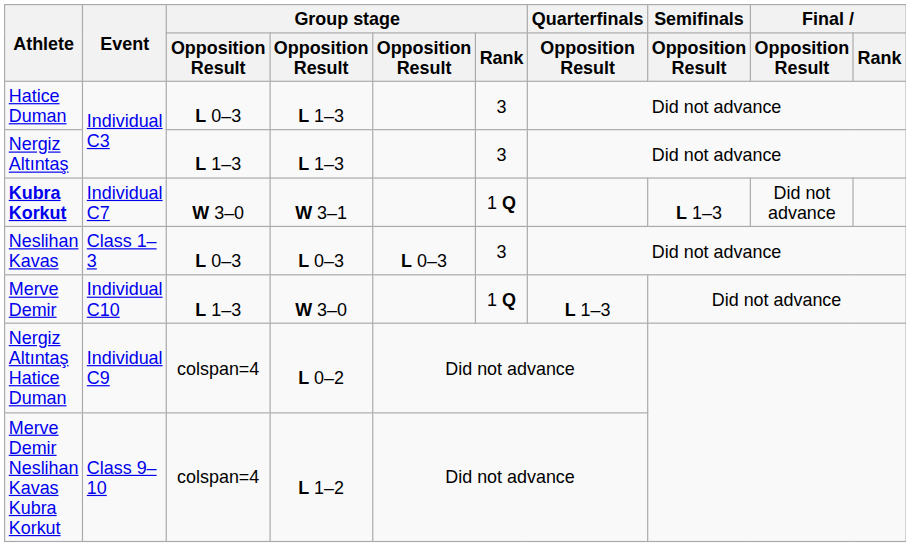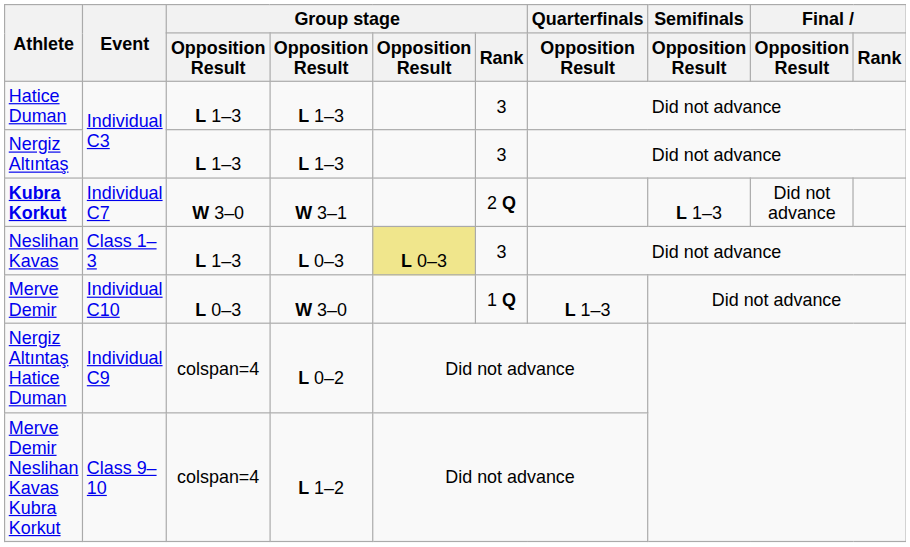(218, 116) L 0–3 -> (218, 116) L 1–3
(502, 203) 1 Q -> (502, 203) 2 Q
(218, 261) L 0–3 -> (218, 261) L 1–3
(424, 261) no background -> (424, 261) khaki background
(218, 310) L 1–3 -> (218, 310) L 0–3
